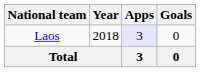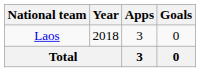(139, 35) lavender background -> (139, 35) no background
